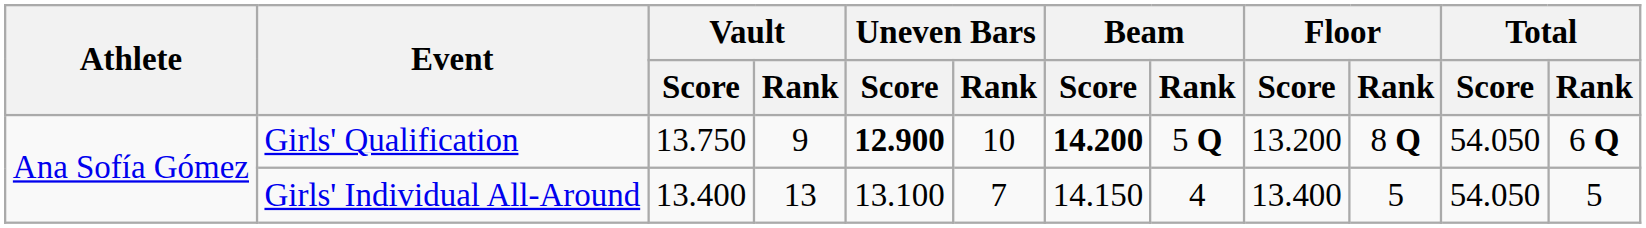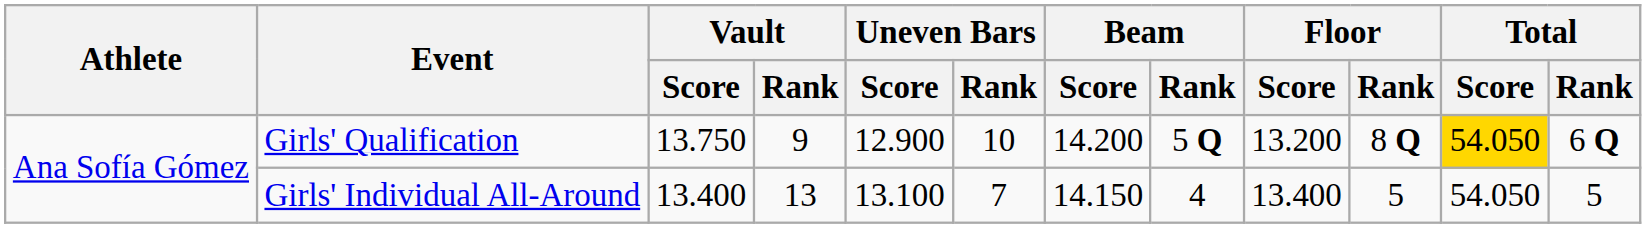(899, 140) bold -> (899, 140) normal
(1098, 140) bold -> (1098, 140) normal
(1495, 140) no background -> (1495, 140) gold background
